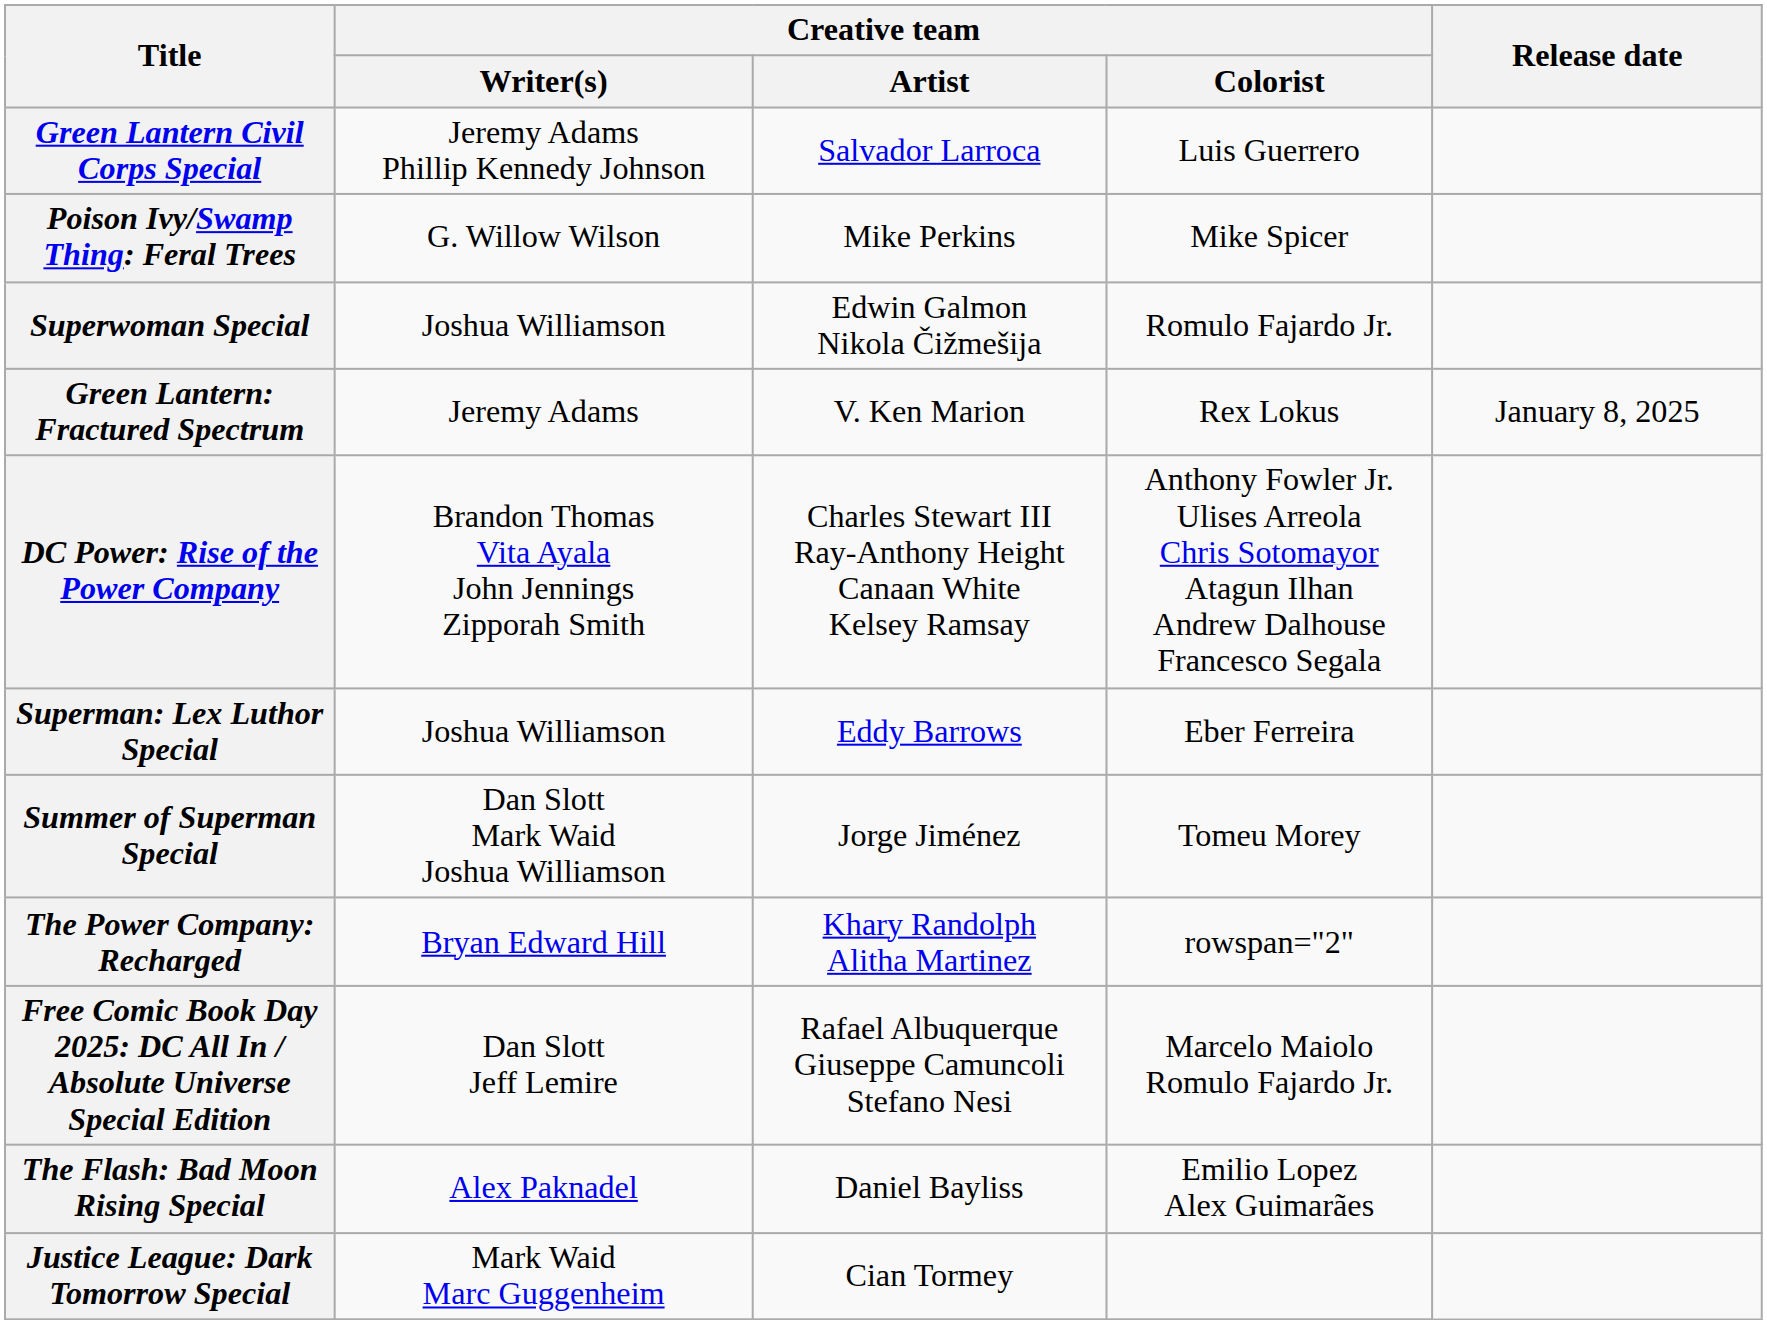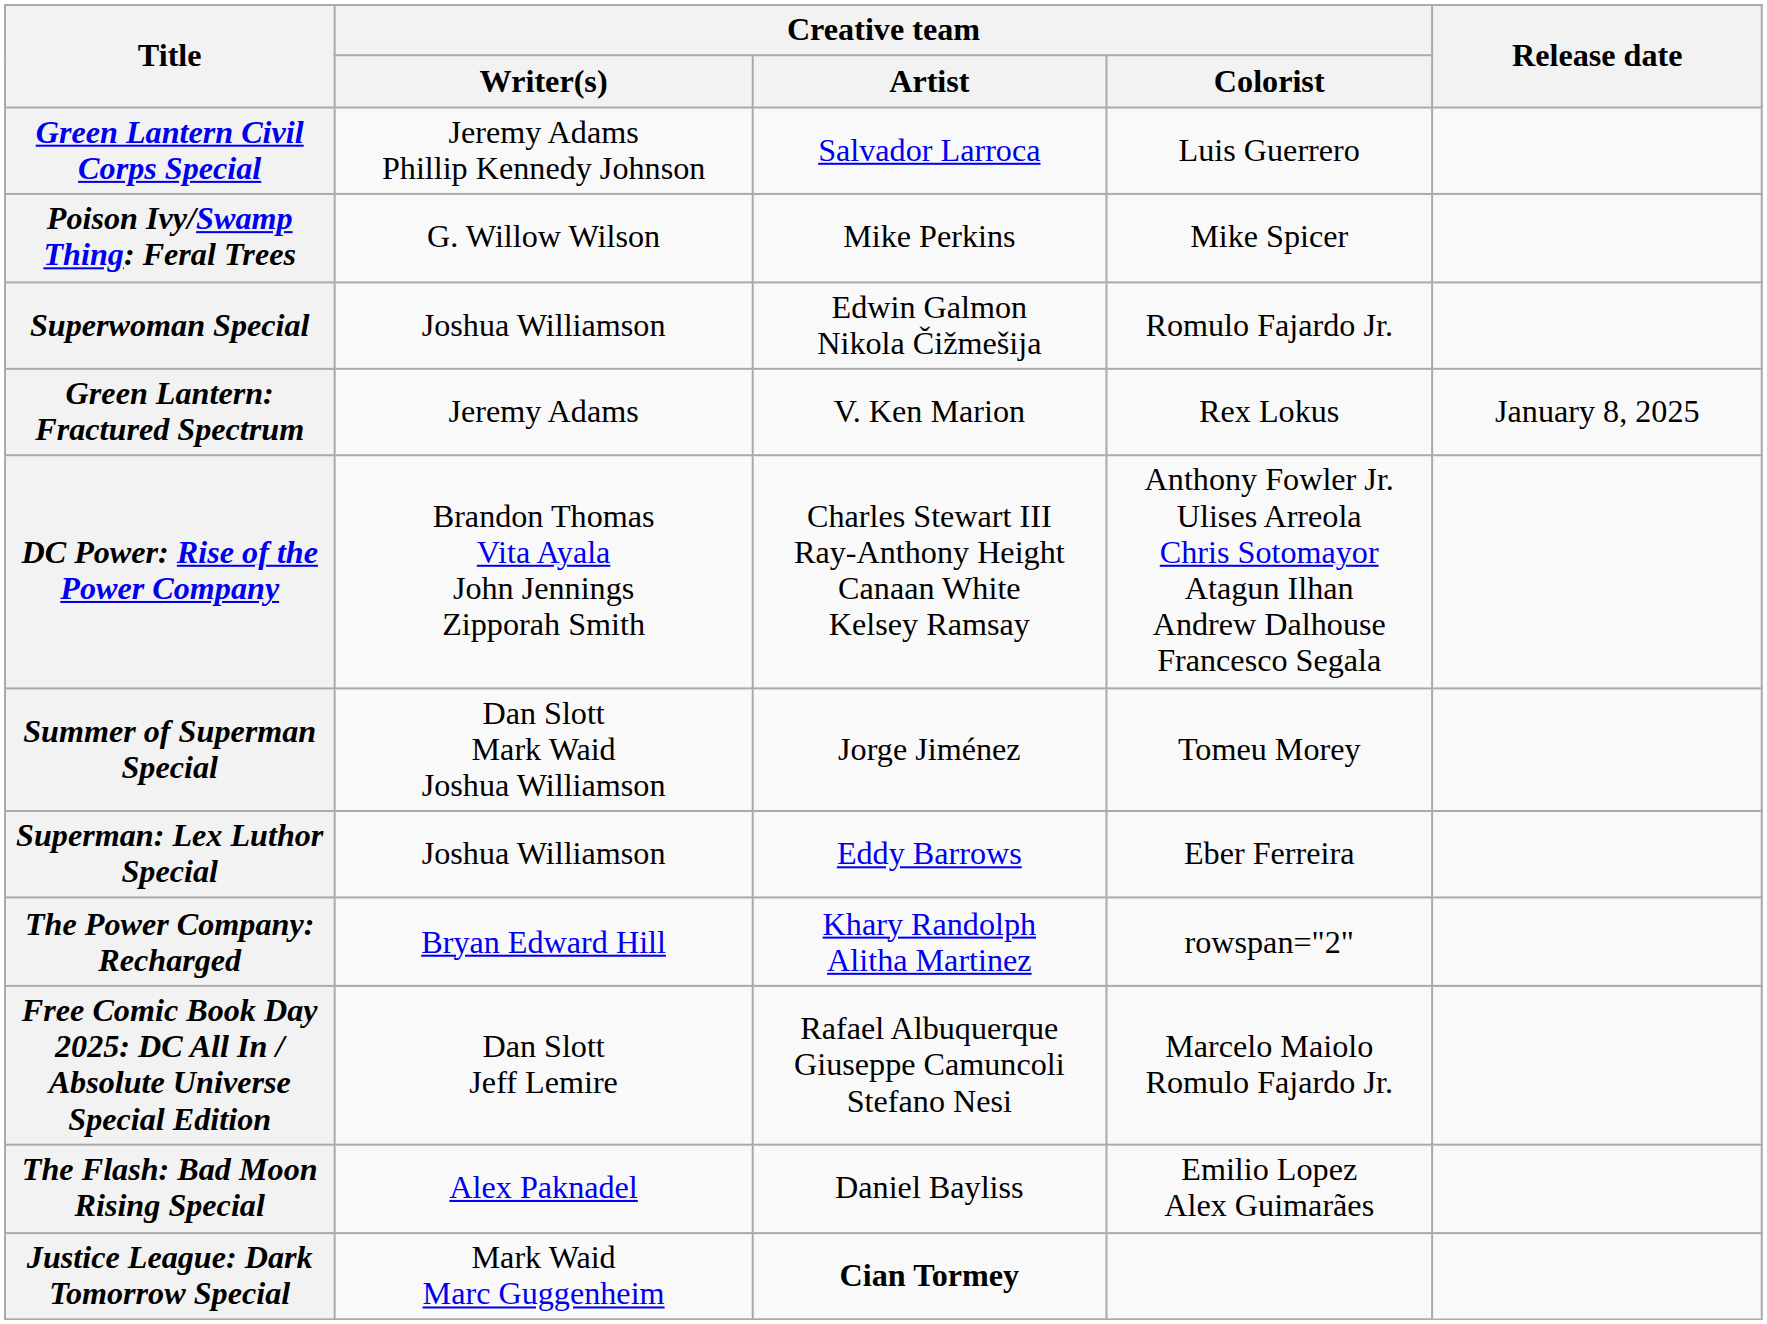rows swapped: (170, 730) <-> (170, 836)
(929, 1275) normal -> (929, 1275) bold
